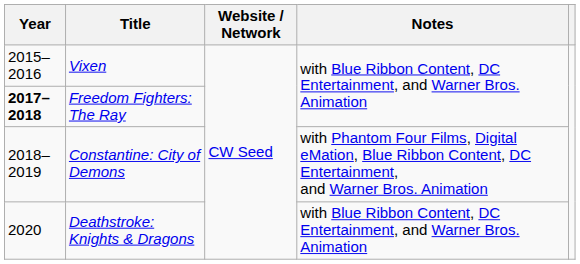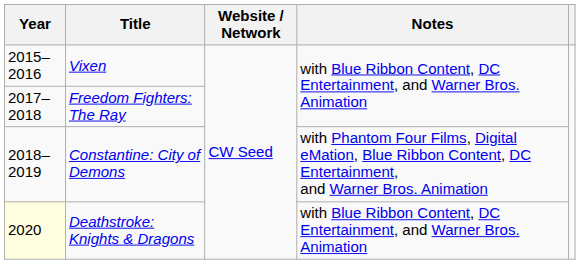(29, 106) bold -> (29, 106) normal
(25, 230) no background -> (25, 230) lightyellow background
